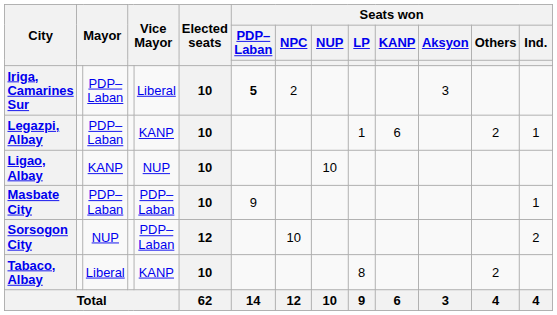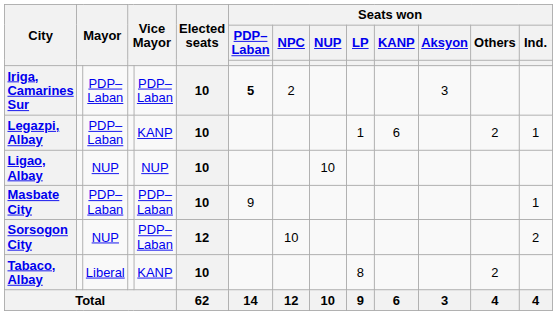(156, 91) Liberal -> (155, 91) PDP–Laban
(105, 168) KANP -> (105, 168) NUP
